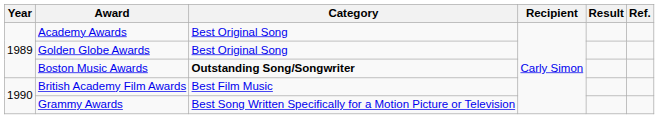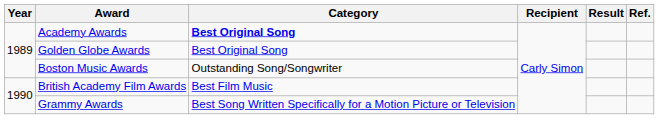(240, 31) normal -> (243, 31) bold
(273, 68) bold -> (267, 68) normal
